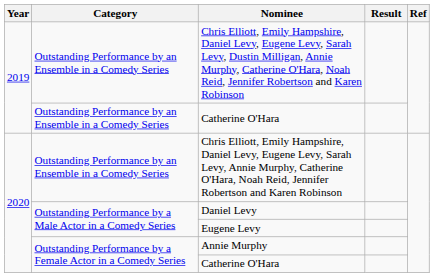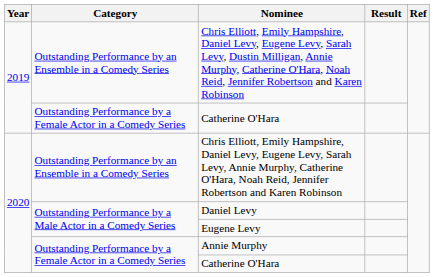(106, 118) Outstanding Performance by an Ensemble in a Comedy Series -> (110, 118) Outstanding Performance by a Female Actor in a Comedy Series
